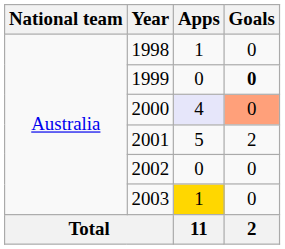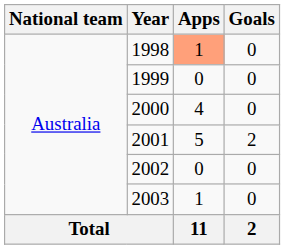(199, 49) no background -> (199, 49) lightsalmon background
(252, 79) bold -> (252, 79) normal
(199, 109) lavender background -> (199, 109) no background
(252, 109) lightsalmon background -> (252, 109) no background
(199, 199) gold background -> (199, 199) no background
